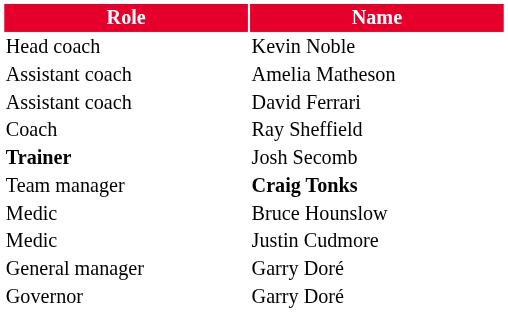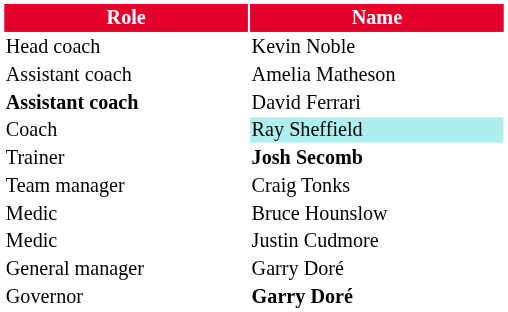(69, 102) normal -> (72, 102) bold
(307, 129) no background -> (307, 129) paleturquoise background
(39, 157) bold -> (35, 157) normal
(305, 157) normal -> (307, 157) bold
(305, 185) bold -> (301, 185) normal
(298, 296) normal -> (302, 296) bold
